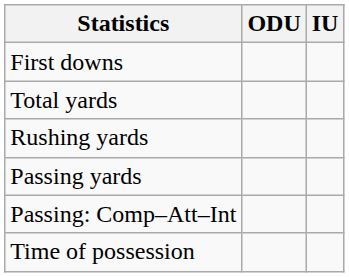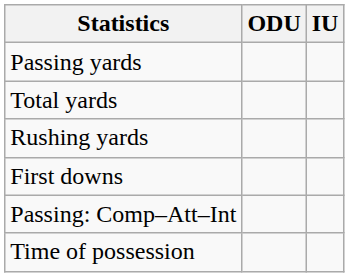rows swapped: (67, 61) <-> (76, 175)
